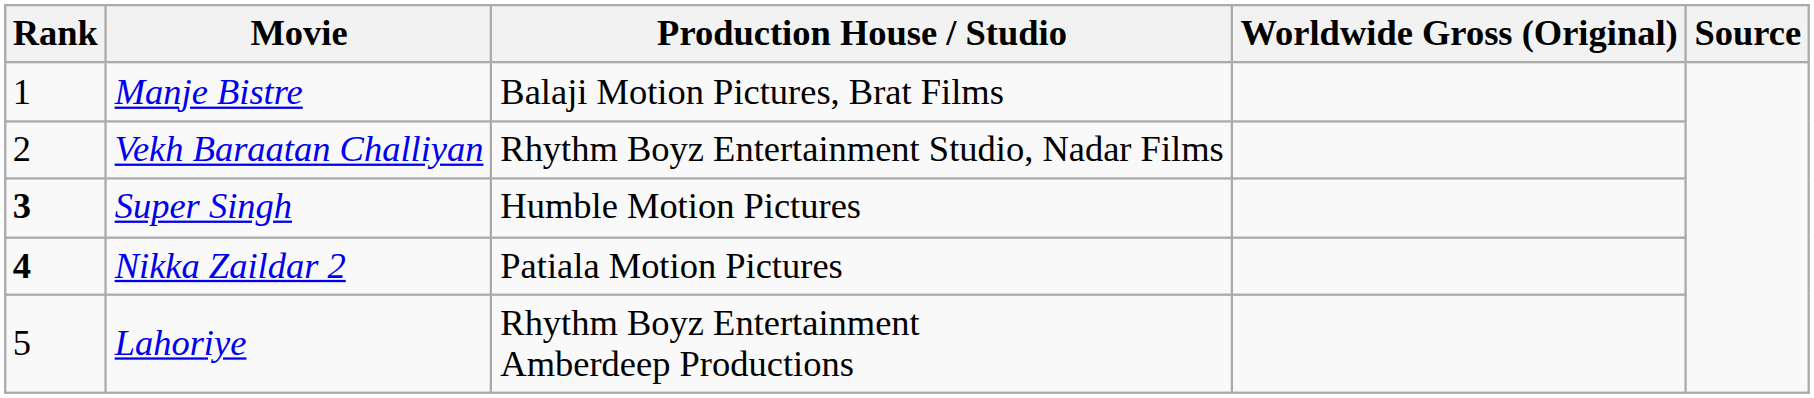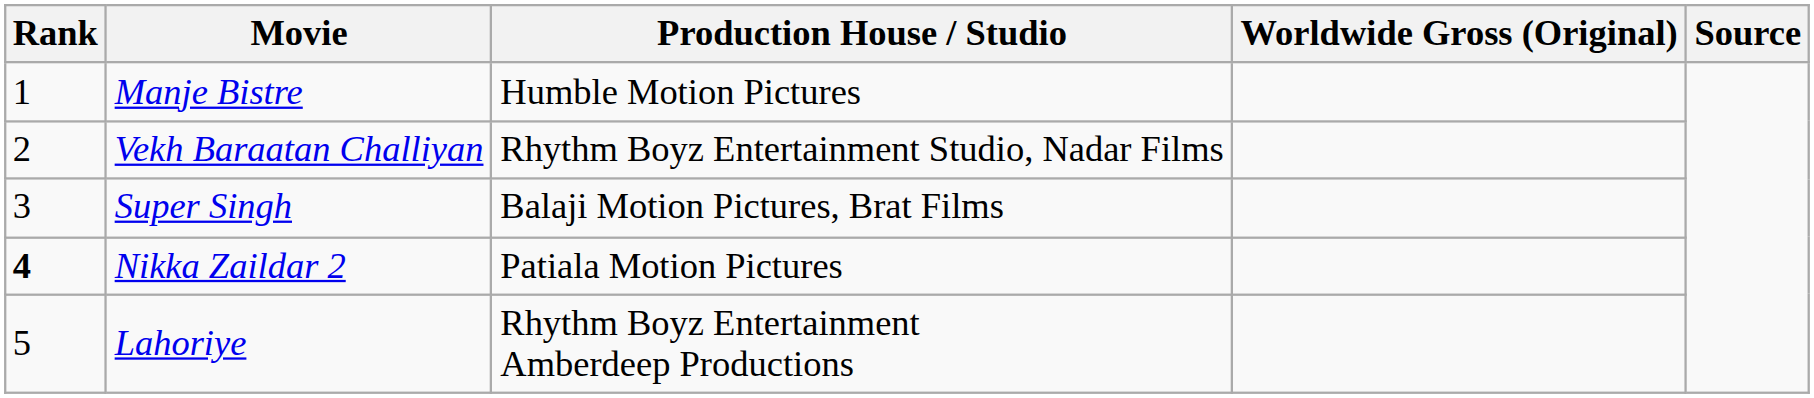(752, 91) Balaji Motion Pictures, Brat Films -> (681, 91) Humble Motion Pictures
(22, 206) bold -> (22, 206) normal
(681, 206) Humble Motion Pictures -> (752, 206) Balaji Motion Pictures, Brat Films
